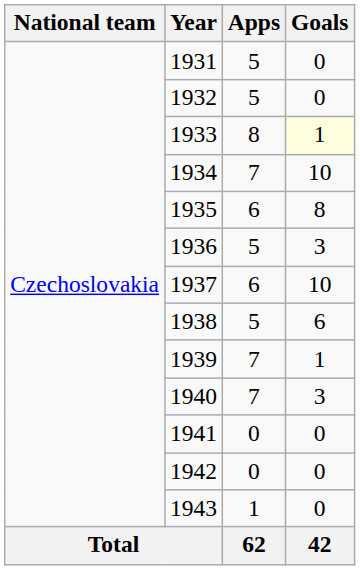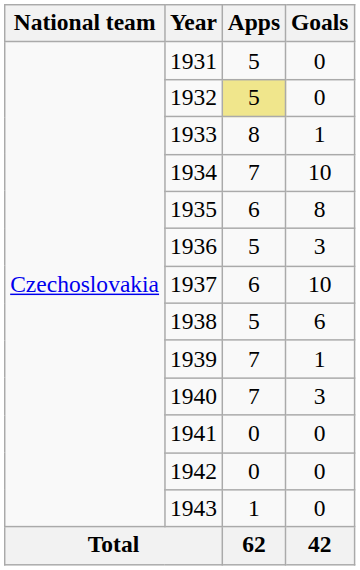(254, 97) no background -> (254, 97) khaki background
(320, 135) lightyellow background -> (320, 135) no background
